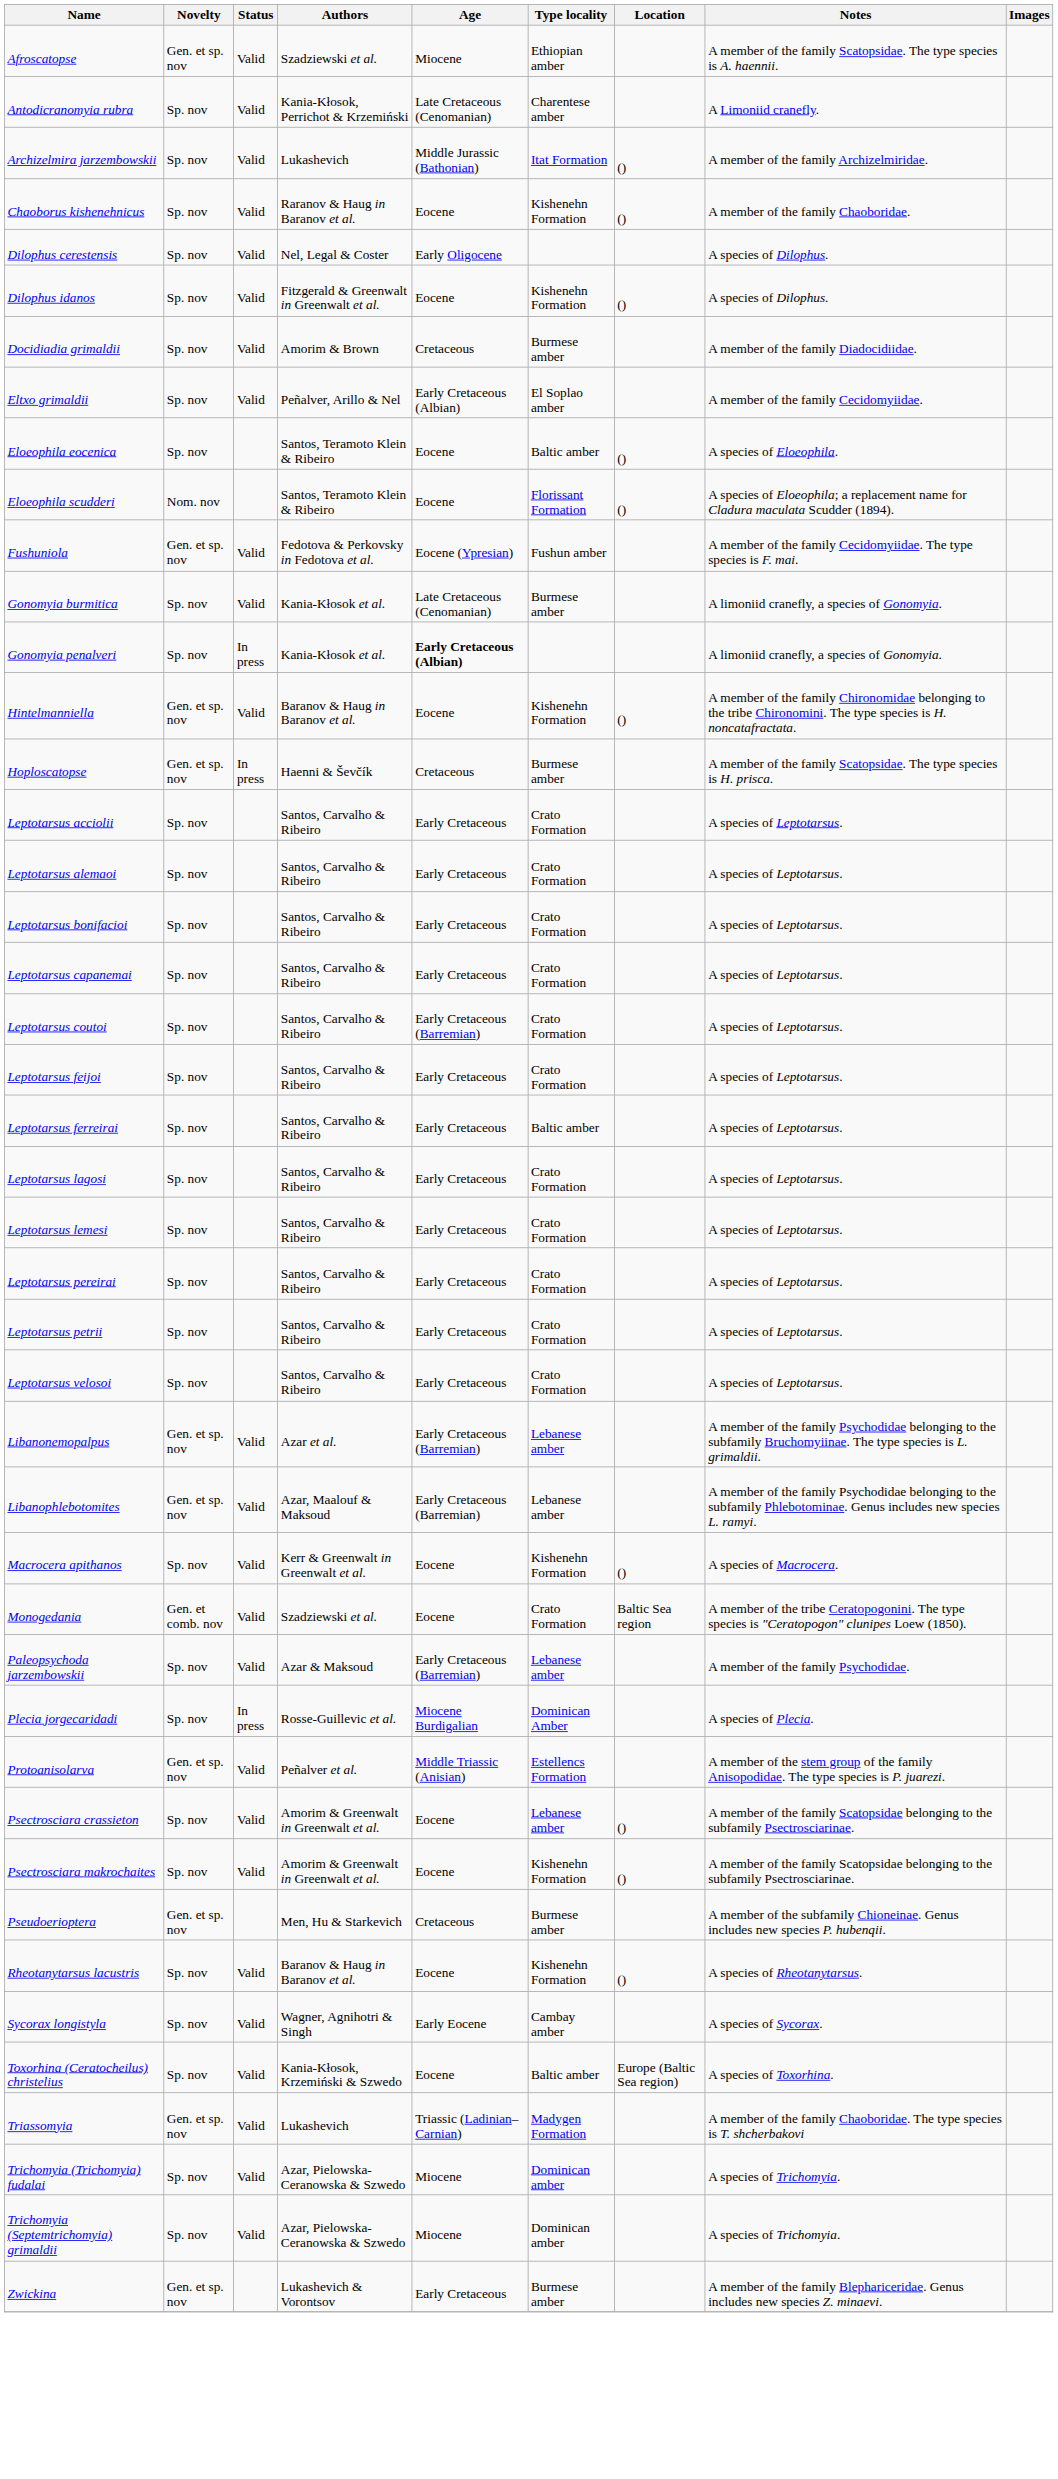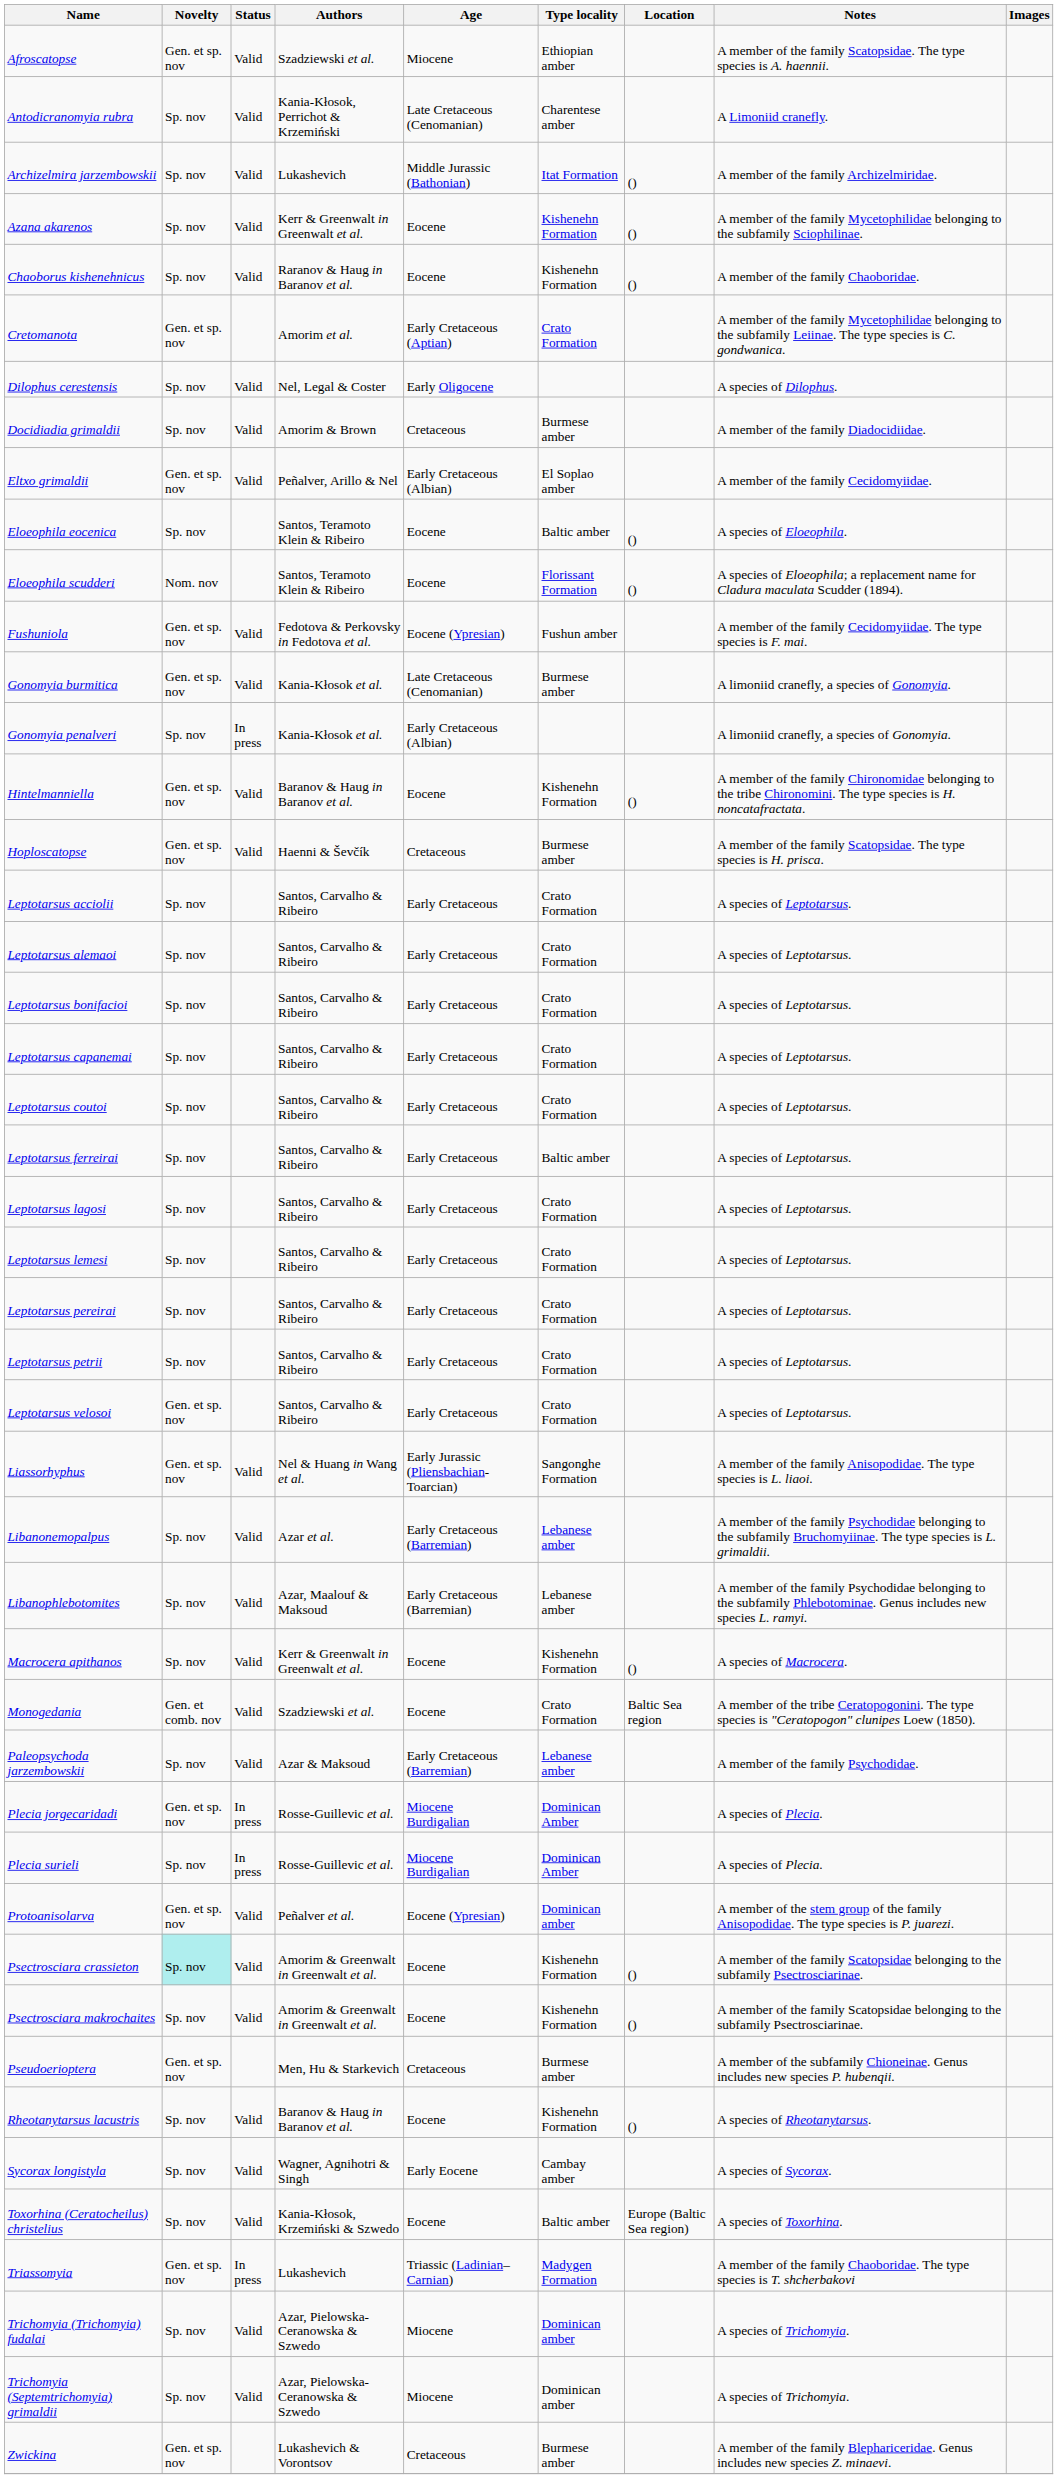+ row: (50, 226)
+ row: (42, 335)
- row: (51, 298)
(187, 400) Sp. nov -> (193, 480) Gen. et sp. nov
(187, 603) Sp. nov -> (193, 684) Gen. et sp. nov
(464, 654) bold -> (452, 735) normal
(251, 771) In press -> (248, 852) Valid
(461, 1026) Early Cretaceous (Barremian) -> (452, 1107) Early Cretaceous
- row: (54, 1077)
(187, 1382) Sp. nov -> (193, 1412) Gen. et sp. nov
+ row: (46, 1471)
(195, 1441) Gen. et sp. nov -> (185, 1537) Sp. nov
(195, 1507) Gen. et sp. nov -> (185, 1603) Sp. nov
(187, 1718) Sp. nov -> (193, 1814) Gen. et sp. nov
+ row: (43, 1865)
(457, 1769) Middle Triassic (Anisian) -> (456, 1916) Eocene (Ypresian)
(559, 1769) Estellencs Formation -> (571, 1916) Dominican amber
(187, 1820) no background -> (185, 1967) paleturquoise background
(556, 1820) Lebanese amber -> (570, 1967) Kishenehn Formation
(251, 2126) Valid -> (248, 2272) In press
(461, 2293) Early Cretaceous -> (436, 2455) Cretaceous
